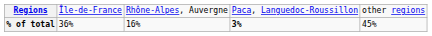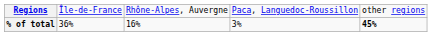(237, 25) bold -> (237, 25) normal
(369, 25) normal -> (369, 25) bold
